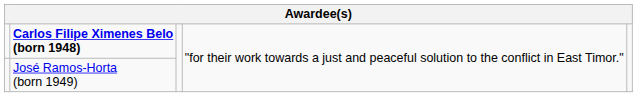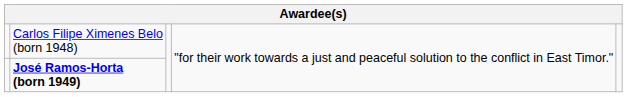(93, 41) bold -> (88, 41) normal
(65, 75) normal -> (68, 75) bold
